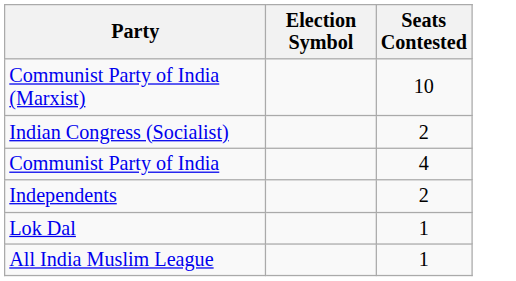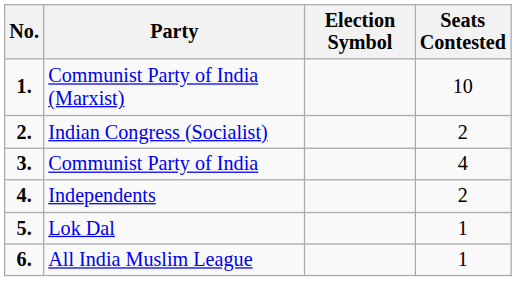+ column: (24, 31)
